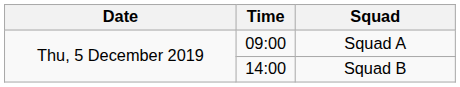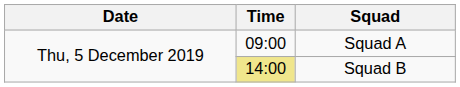(266, 69) no background -> (266, 69) khaki background
